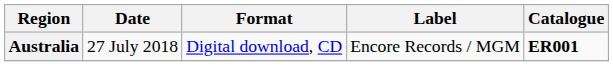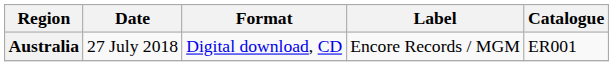(553, 46) bold -> (552, 46) normal
